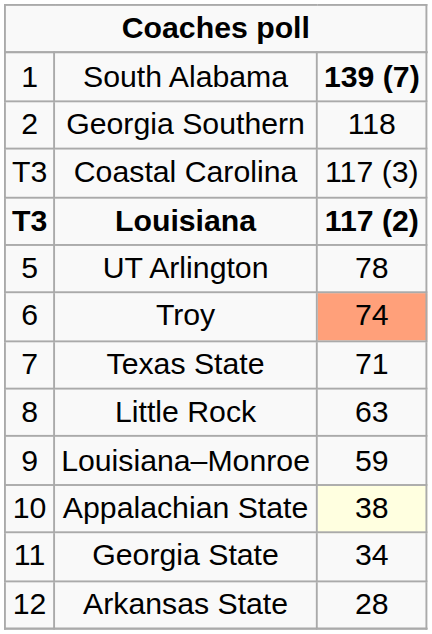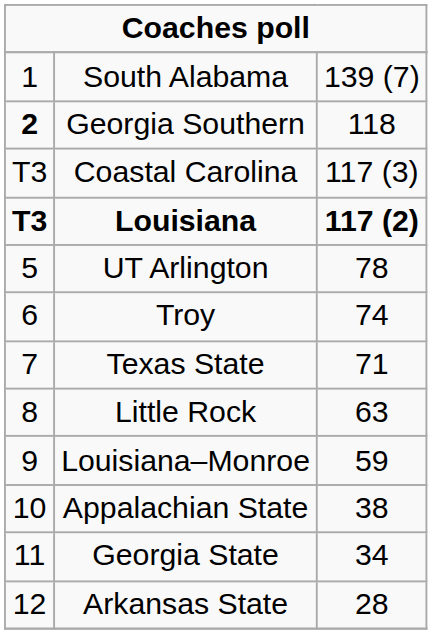(372, 76) bold -> (372, 76) normal
(30, 124) normal -> (30, 124) bold
(372, 316) lightsalmon background -> (372, 316) no background
(372, 508) lightyellow background -> (372, 508) no background
